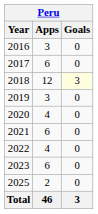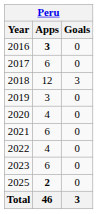(47, 47) normal -> (47, 47) bold
(77, 81) lightyellow background -> (77, 81) no background
(47, 183) normal -> (47, 183) bold
